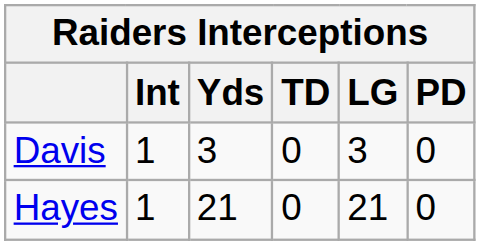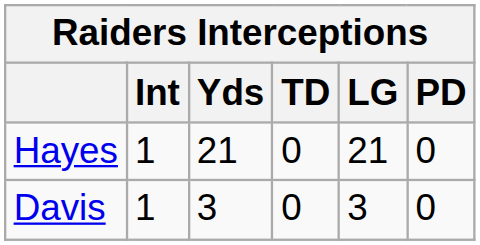rows swapped: (66, 208) <-> (60, 150)
